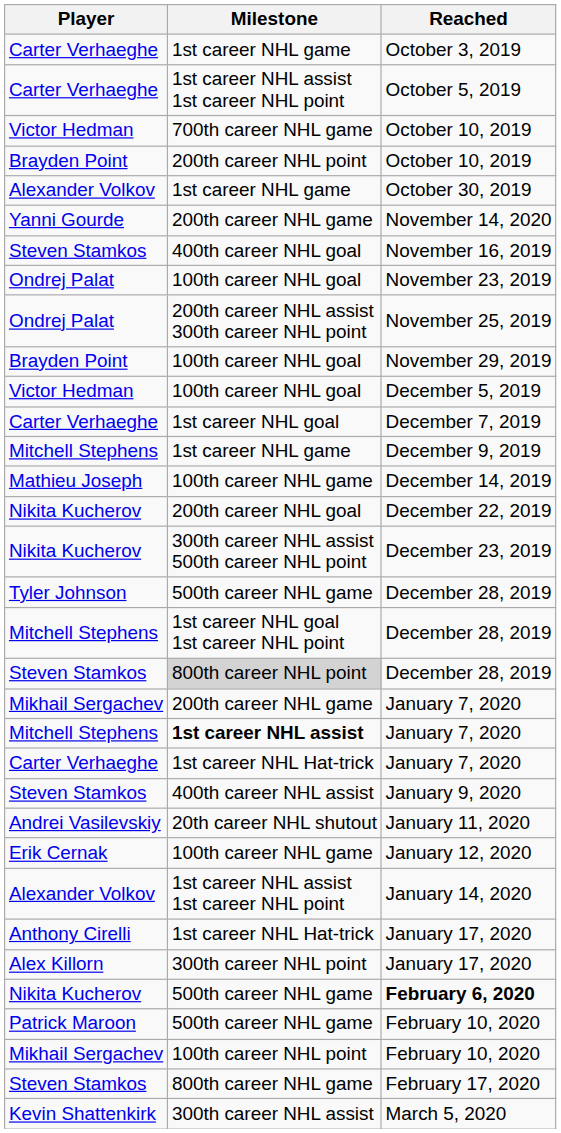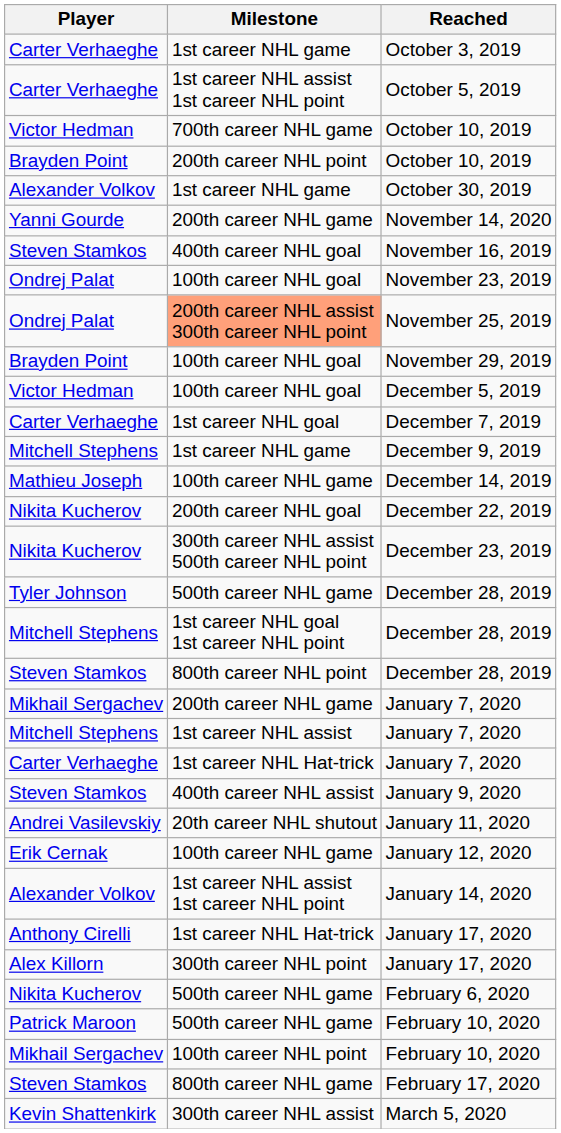(273, 320) no background -> (273, 320) lightsalmon background
(269, 673) lightgrey background -> (269, 673) no background
(268, 733) bold -> (262, 733) normal
(460, 994) bold -> (458, 994) normal
